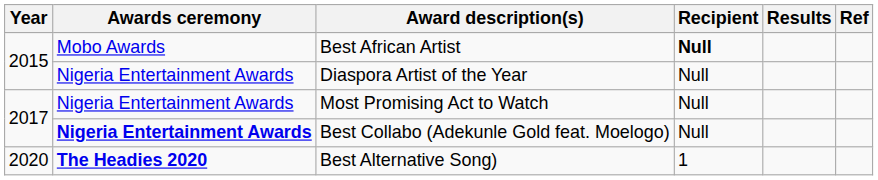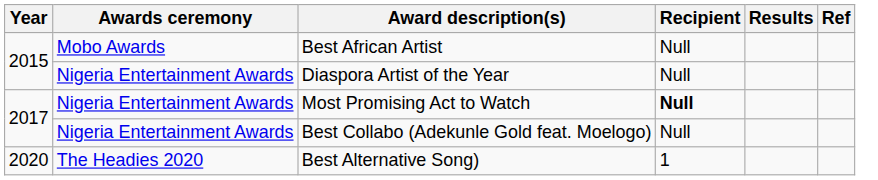(695, 47) bold -> (675, 47) normal
(693, 103) normal -> (677, 103) bold
(184, 132) bold -> (175, 132) normal
(132, 160) bold -> (130, 160) normal
